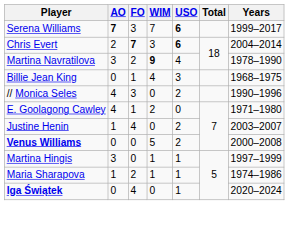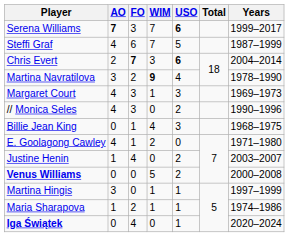+ row: (30, 45)
+ row: (41, 94)
rows swapped: (42, 94) <-> (42, 77)
